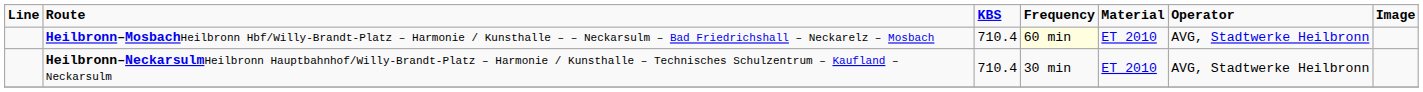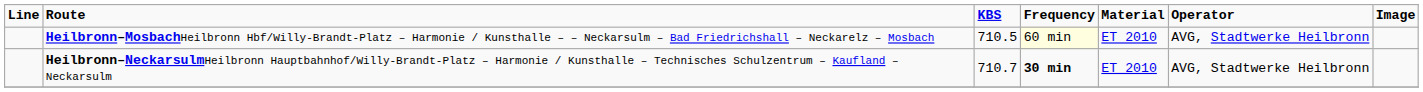(997, 38) 710.4 -> (997, 38) 710.5
(997, 68) 710.4 -> (997, 68) 710.7
(1047, 68) normal -> (1047, 68) bold
